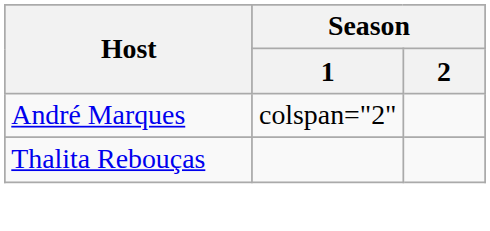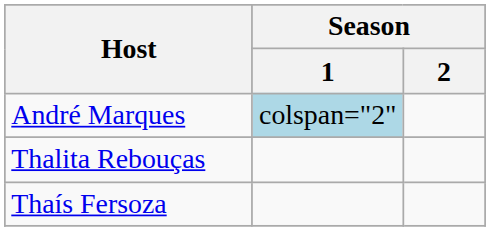(328, 114) no background -> (328, 114) lightblue background
+ row: (89, 203)
